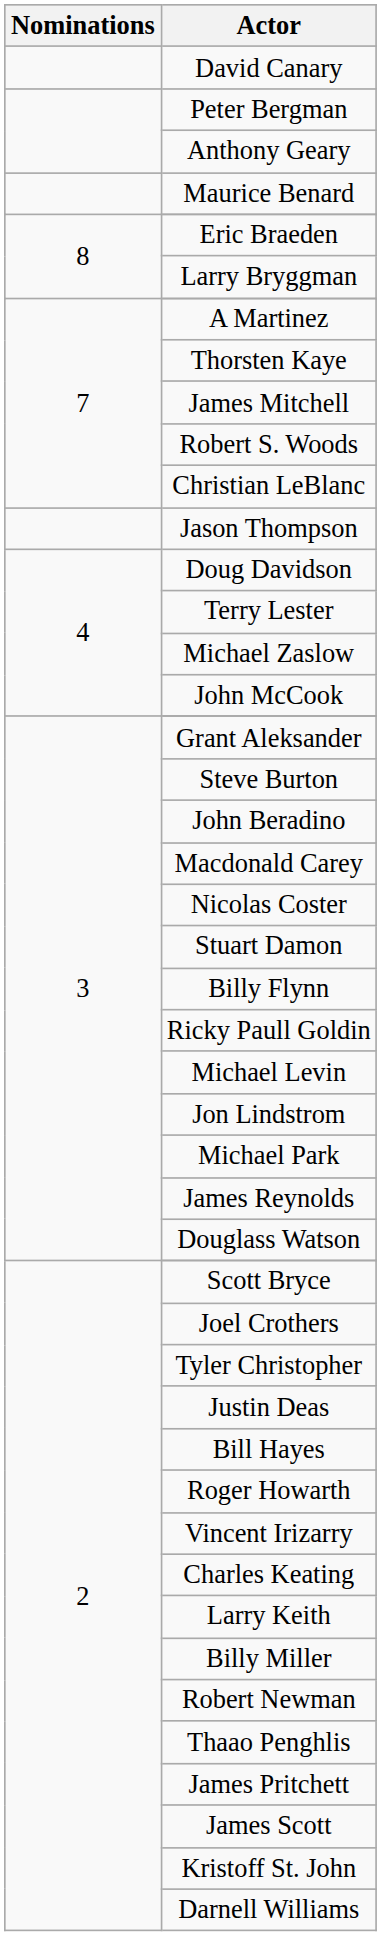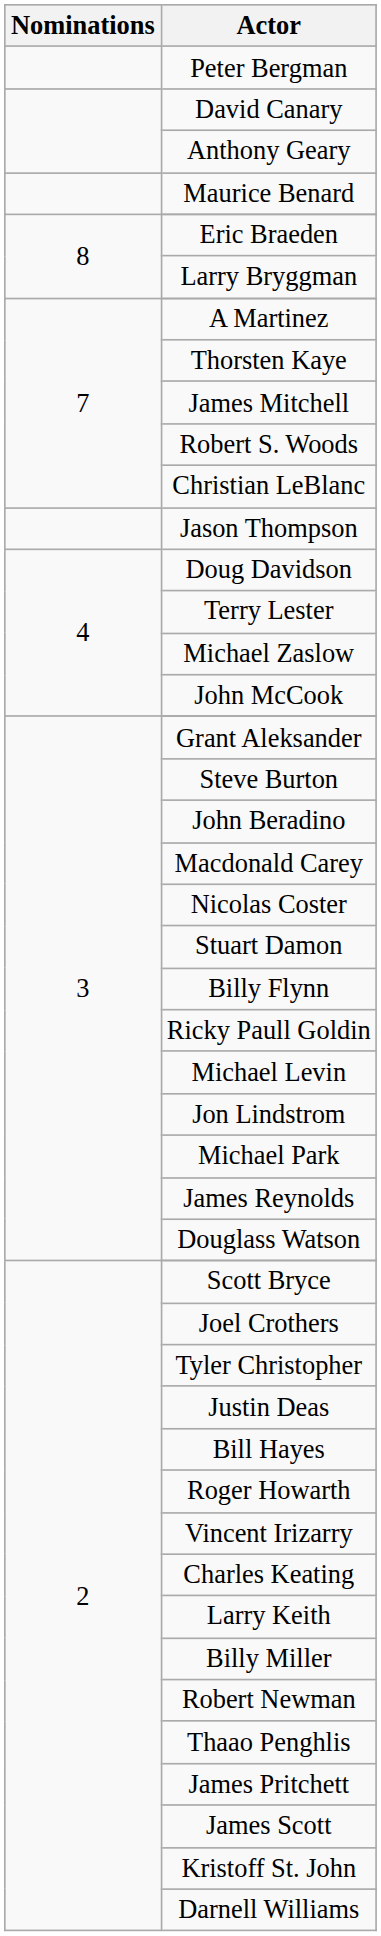(269, 67) David Canary -> (269, 67) Peter Bergman
(269, 109) Peter Bergman -> (269, 109) David Canary
